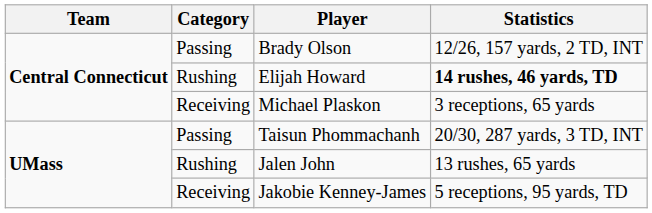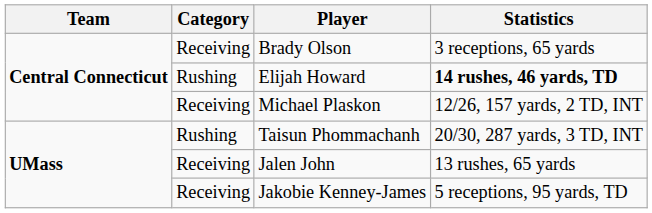(204, 48) Passing -> (213, 48) Receiving
(539, 48) 12/26, 157 yards, 2 TD, INT -> (515, 48) 3 receptions, 65 yards
(515, 105) 3 receptions, 65 yards -> (539, 105) 12/26, 157 yards, 2 TD, INT
(204, 134) Passing -> (207, 134) Rushing
(207, 163) Rushing -> (213, 163) Receiving
